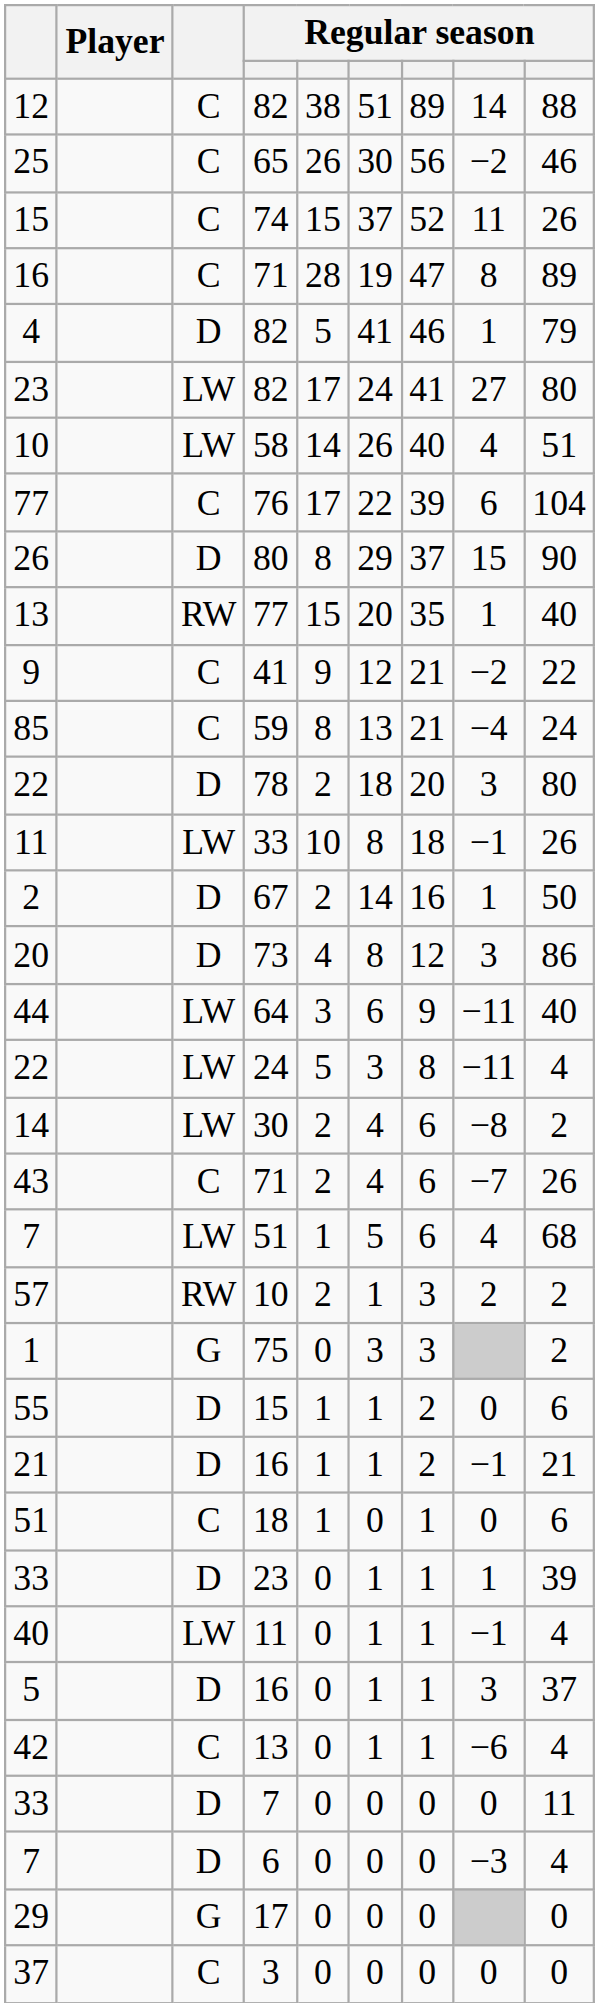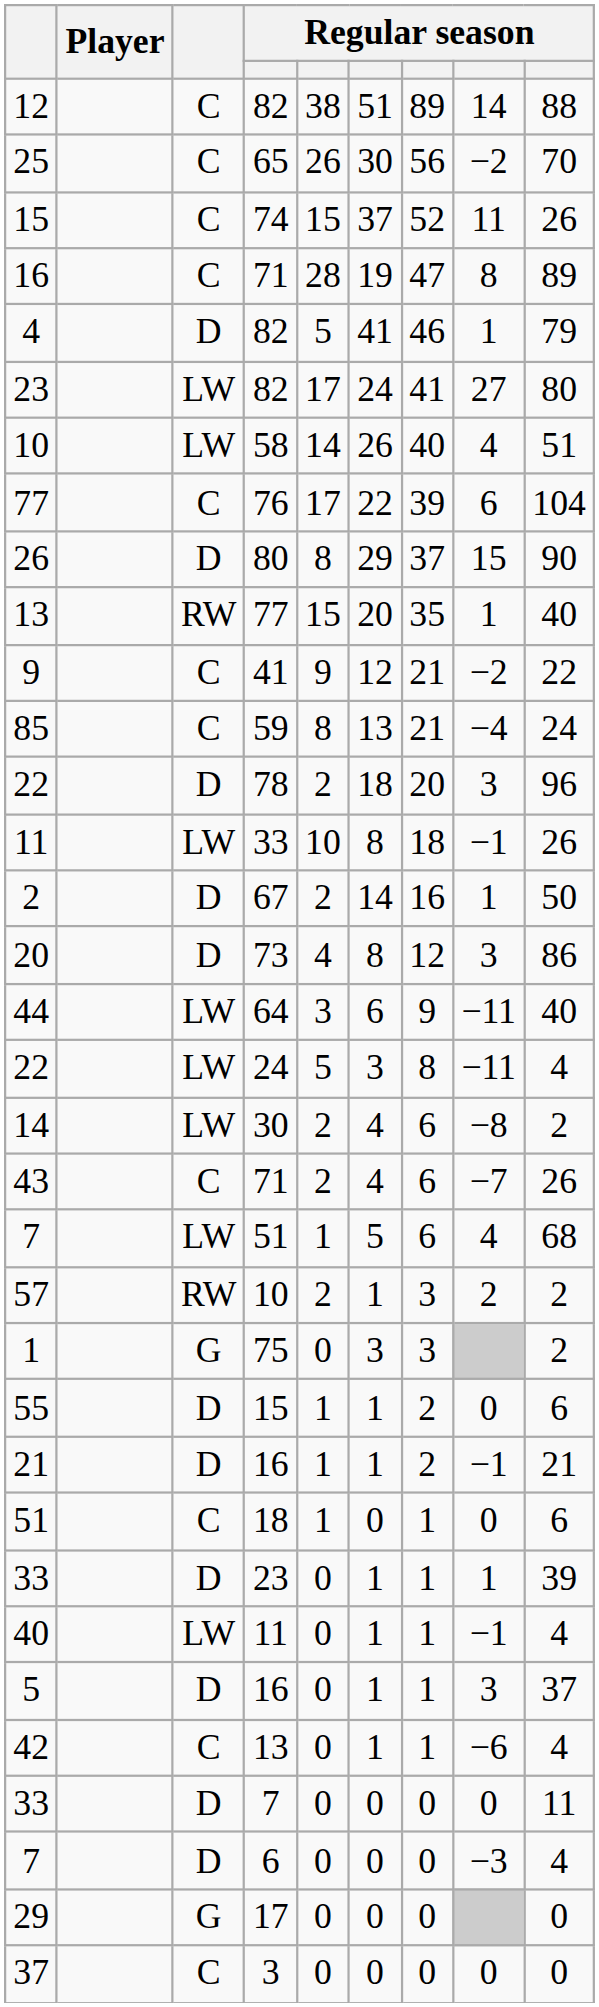(559, 162) 46 -> (559, 162) 70
(559, 784) 80 -> (559, 784) 96
